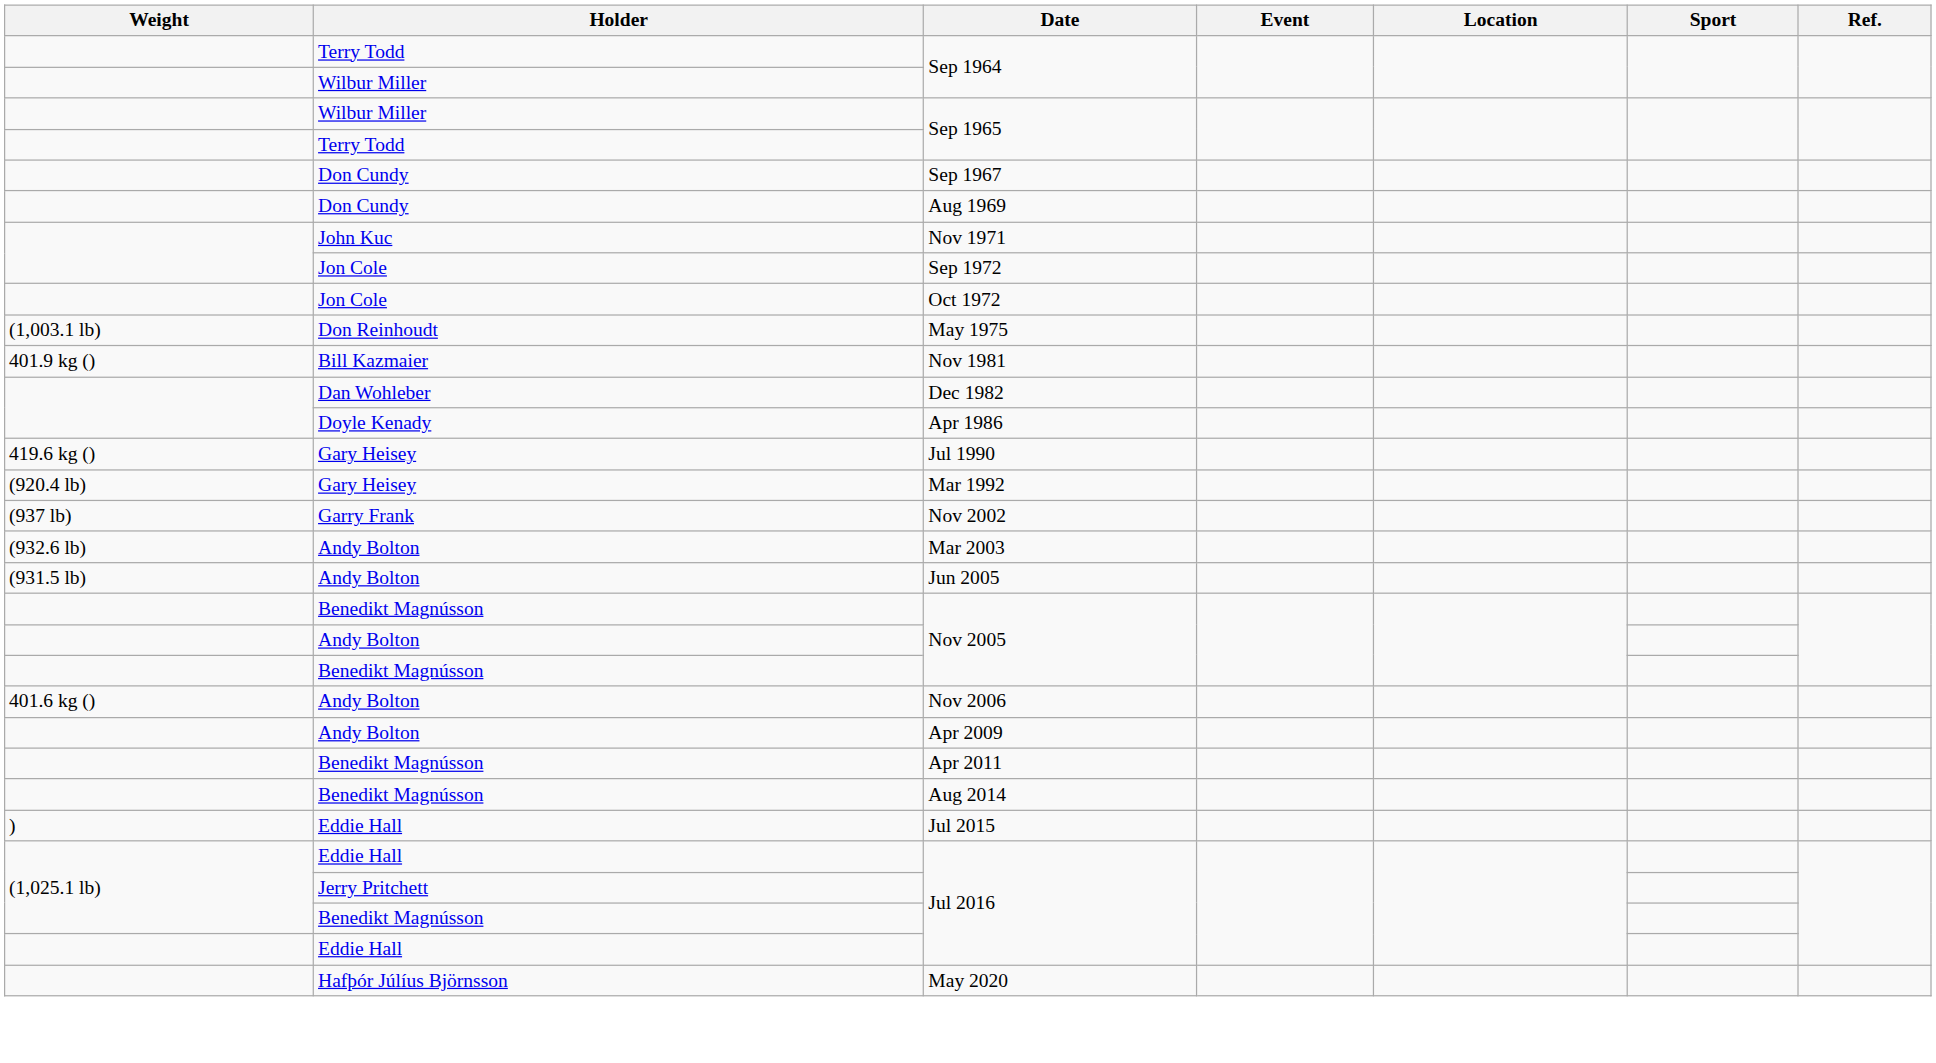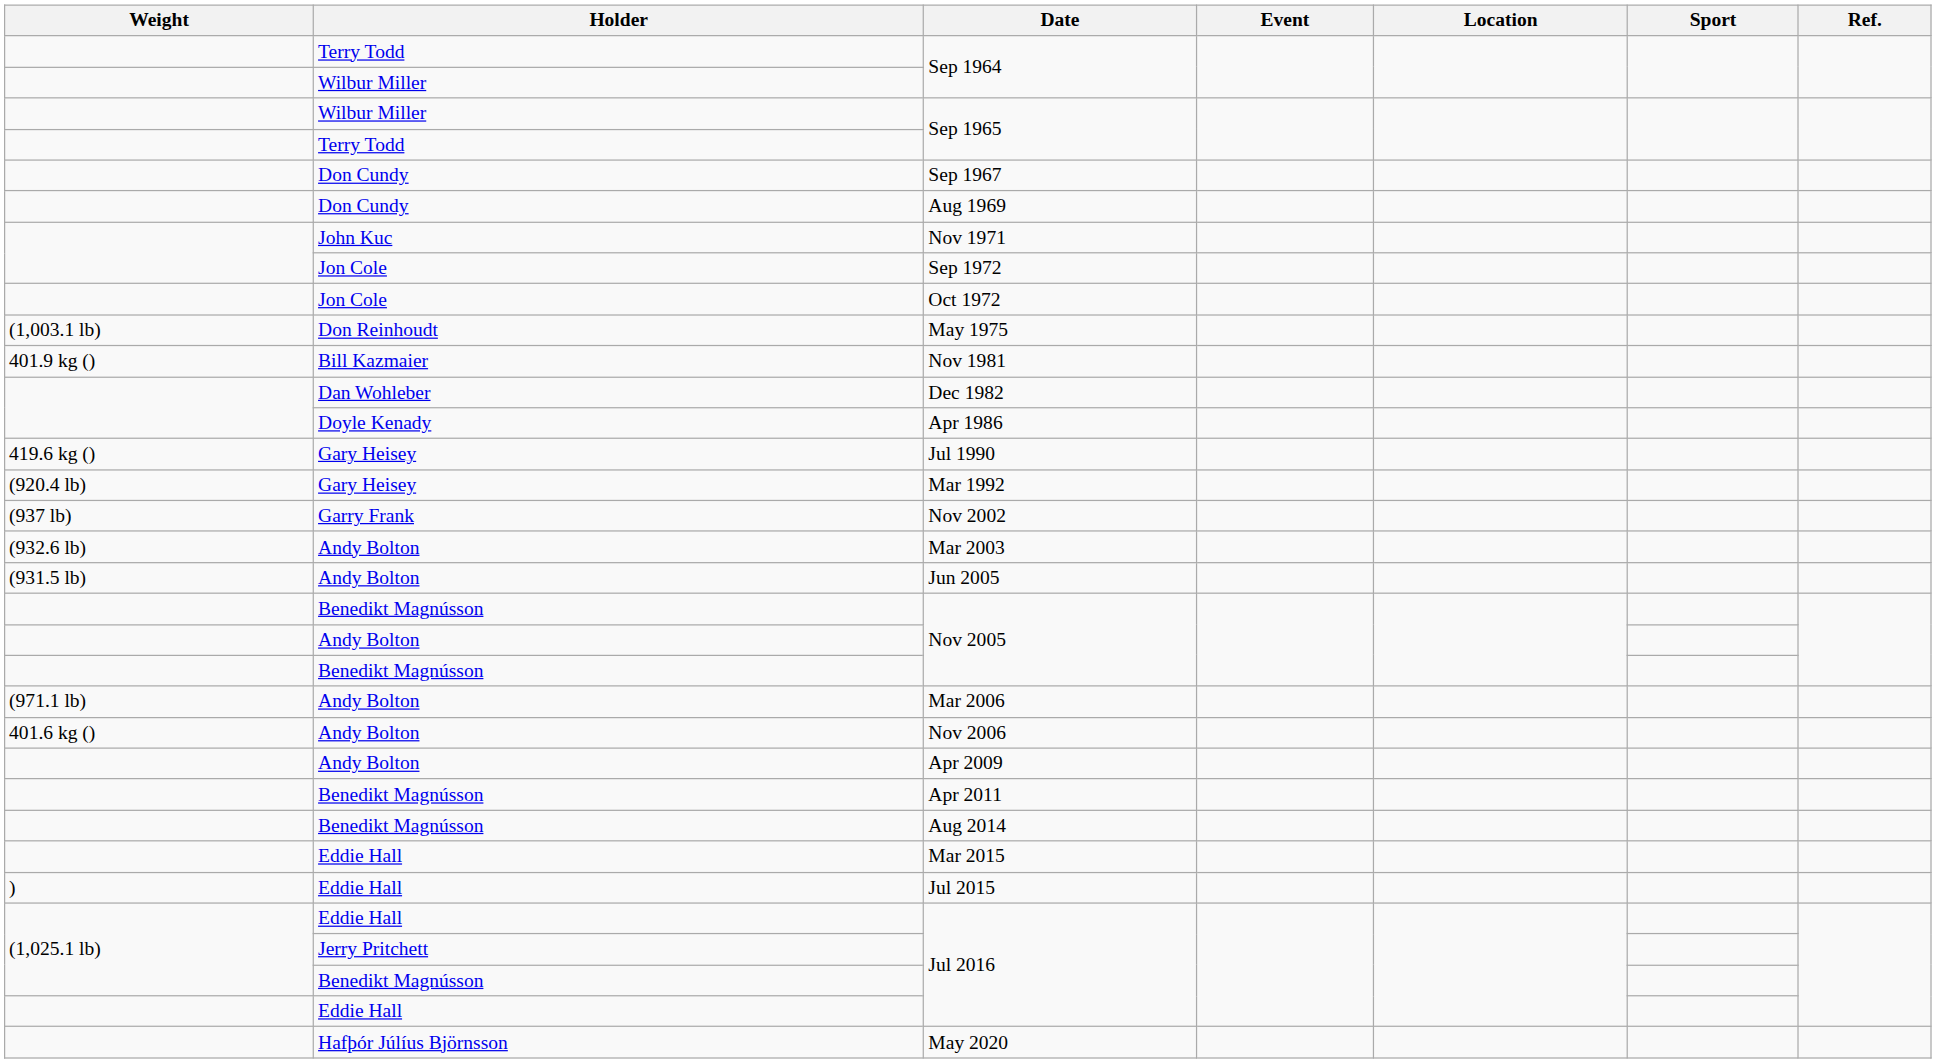+ row: (369, 701)
+ row: (360, 856)
